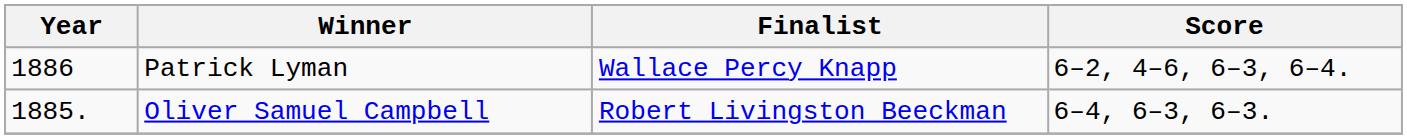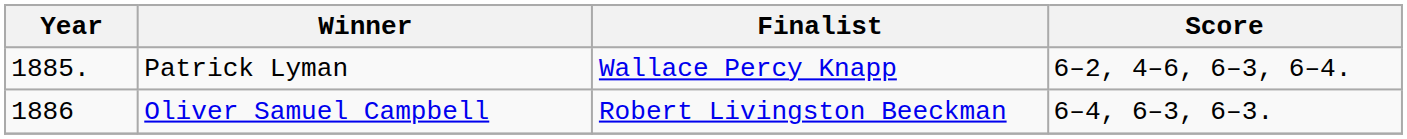(43, 69) 1886 -> (50, 69) 1885.
(50, 111) 1885. -> (43, 111) 1886
